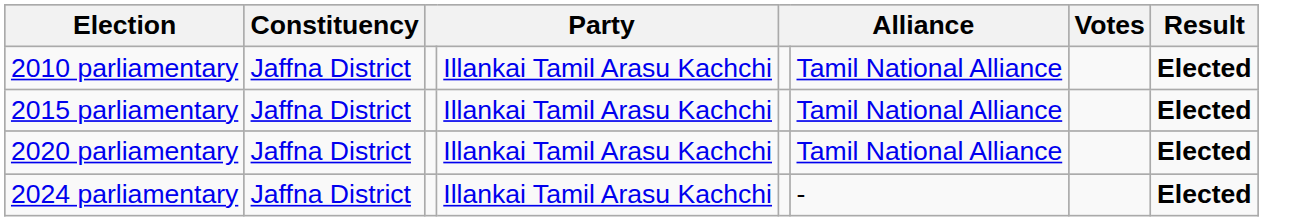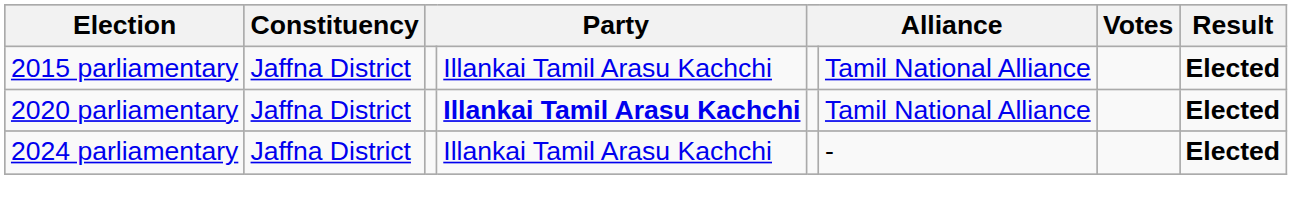- row: (125, 67)
(608, 151) normal -> (622, 109) bold
